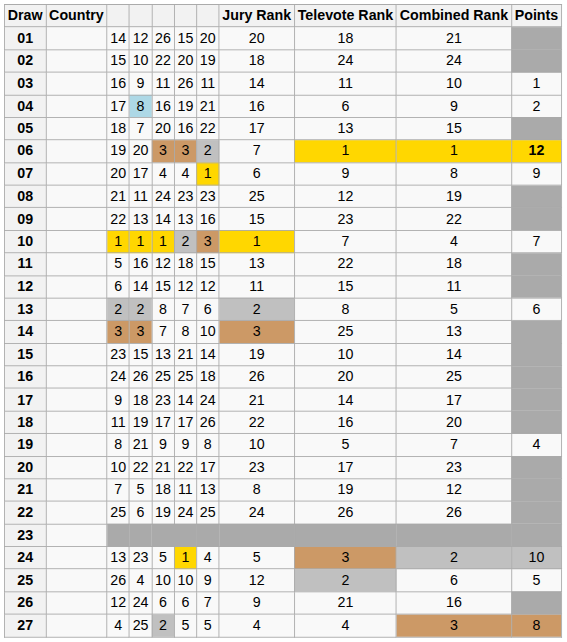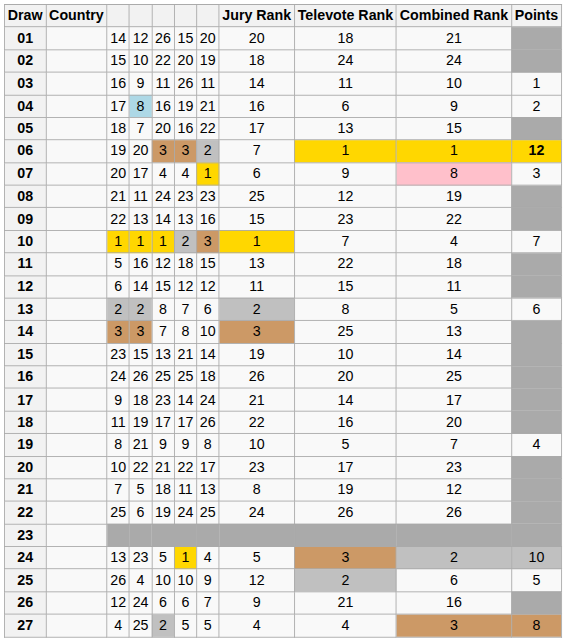(454, 173) no background -> (454, 173) pink background
(536, 173) 9 -> (536, 173) 3
